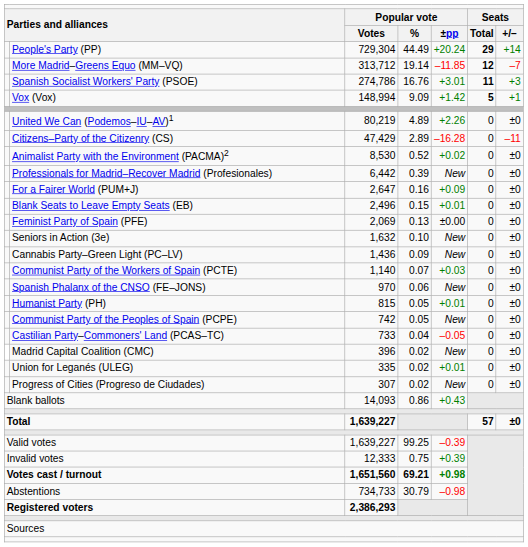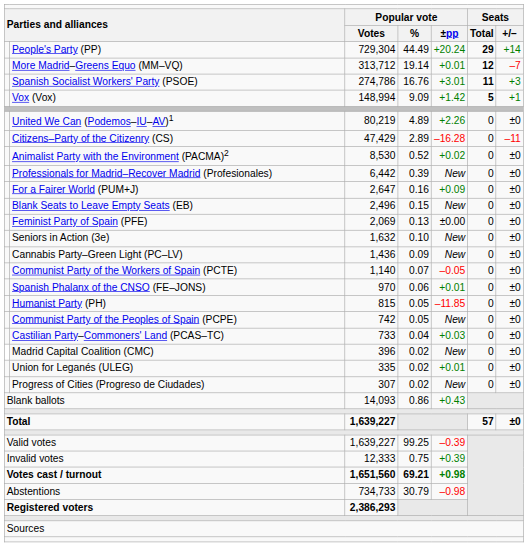(450, 66) –11.85 -> (452, 66) +0.01
(452, 206) +0.01 -> (455, 206) New
(452, 271) +0.03 -> (452, 271) –0.05
(455, 287) New -> (452, 287) +0.01
(452, 303) +0.01 -> (450, 303) –11.85
(452, 336) –0.05 -> (452, 336) +0.03
